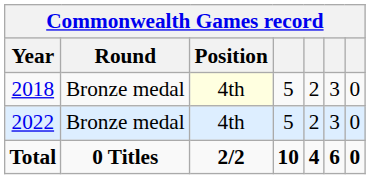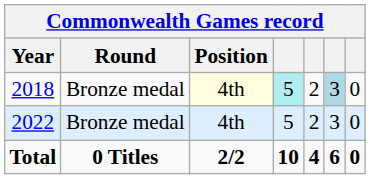(288, 88) no background -> (288, 88) paleturquoise background
(334, 88) no background -> (334, 88) lightblue background
